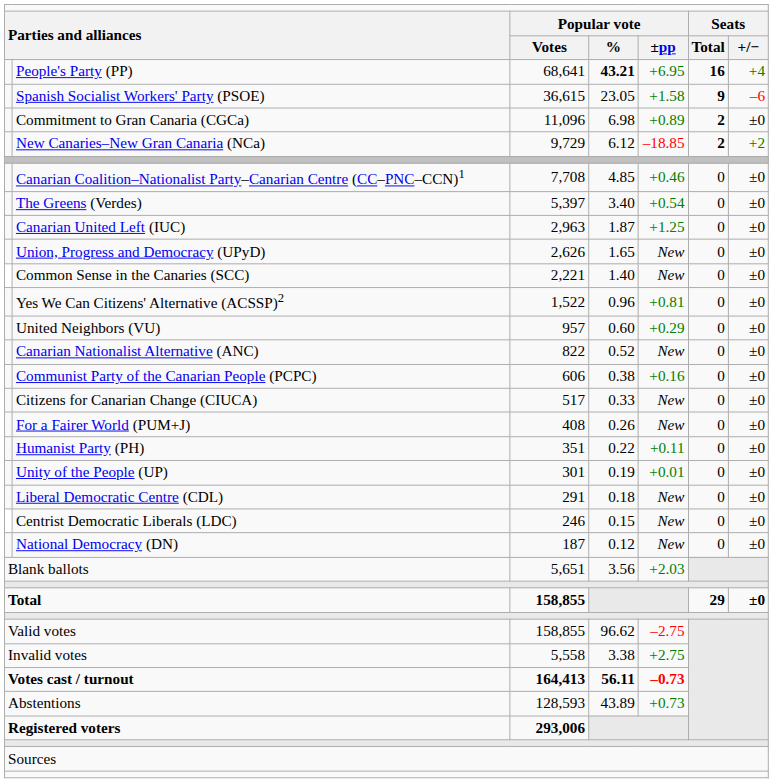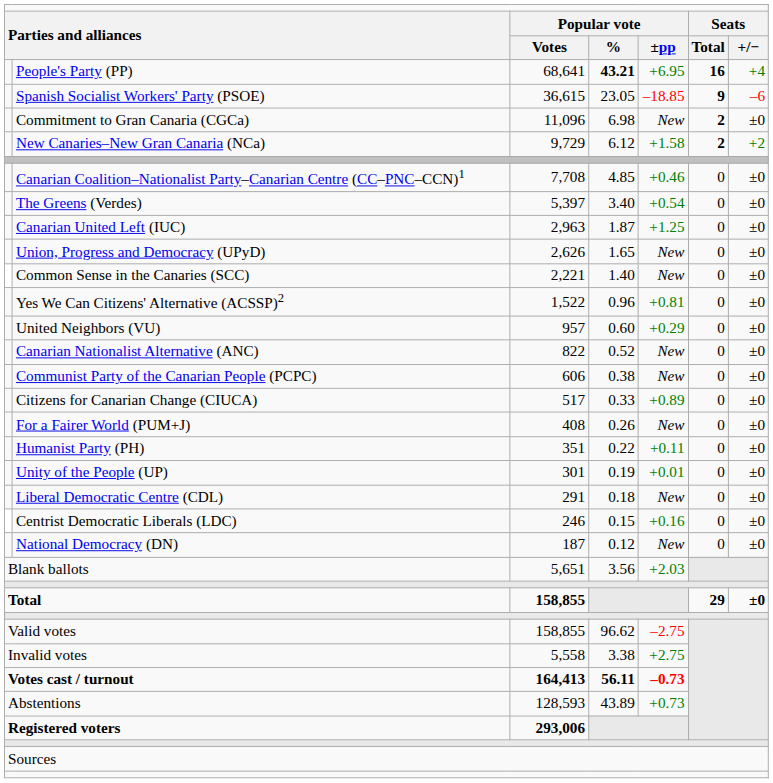(667, 95) +1.58 -> (664, 95) –18.85
(667, 119) +0.89 -> (671, 119) New
(664, 144) –18.85 -> (667, 144) +1.58
(667, 376) +0.16 -> (671, 376) New
(671, 400) New -> (667, 400) +0.89
(671, 520) New -> (667, 520) +0.16
